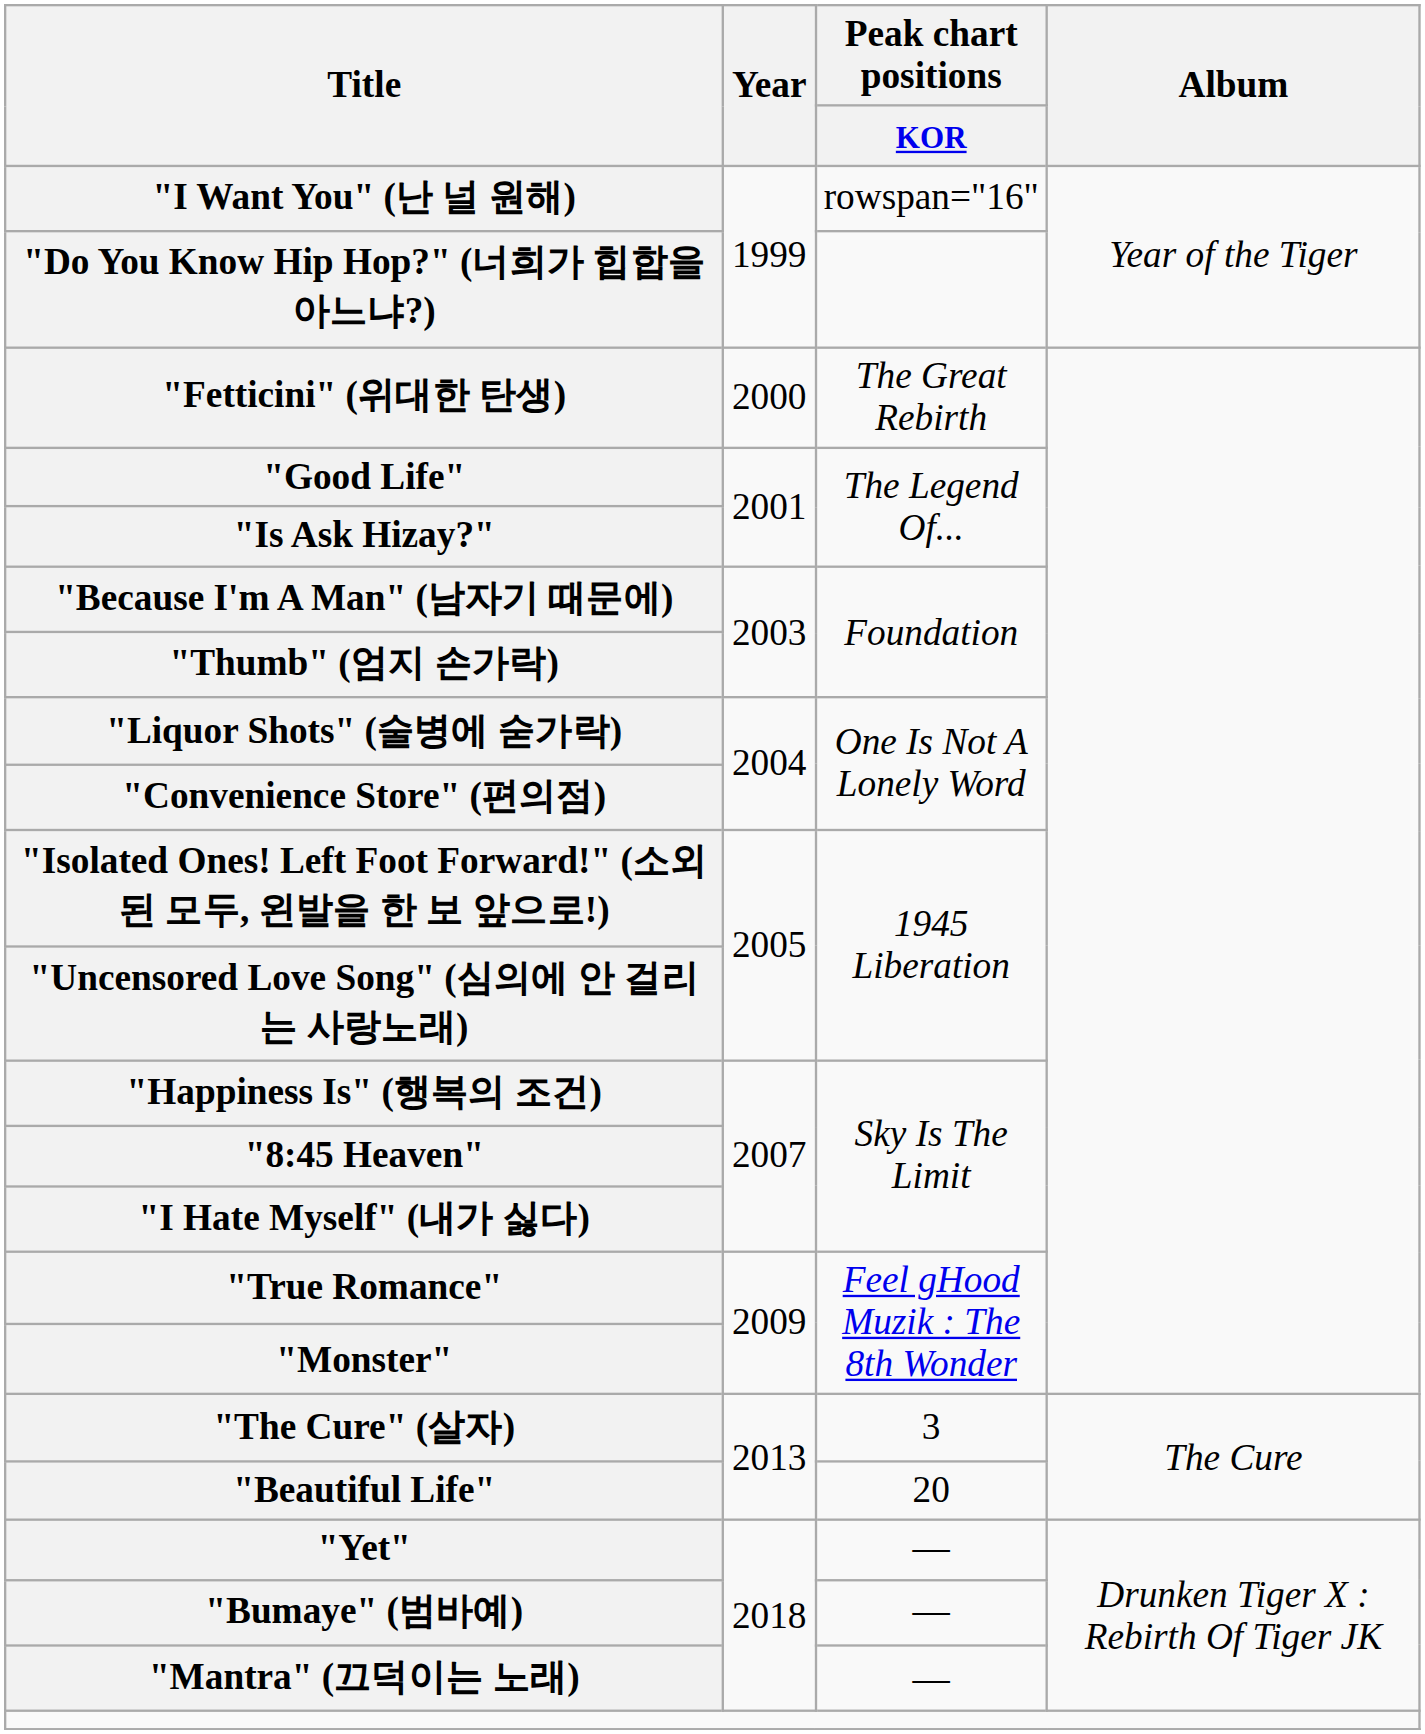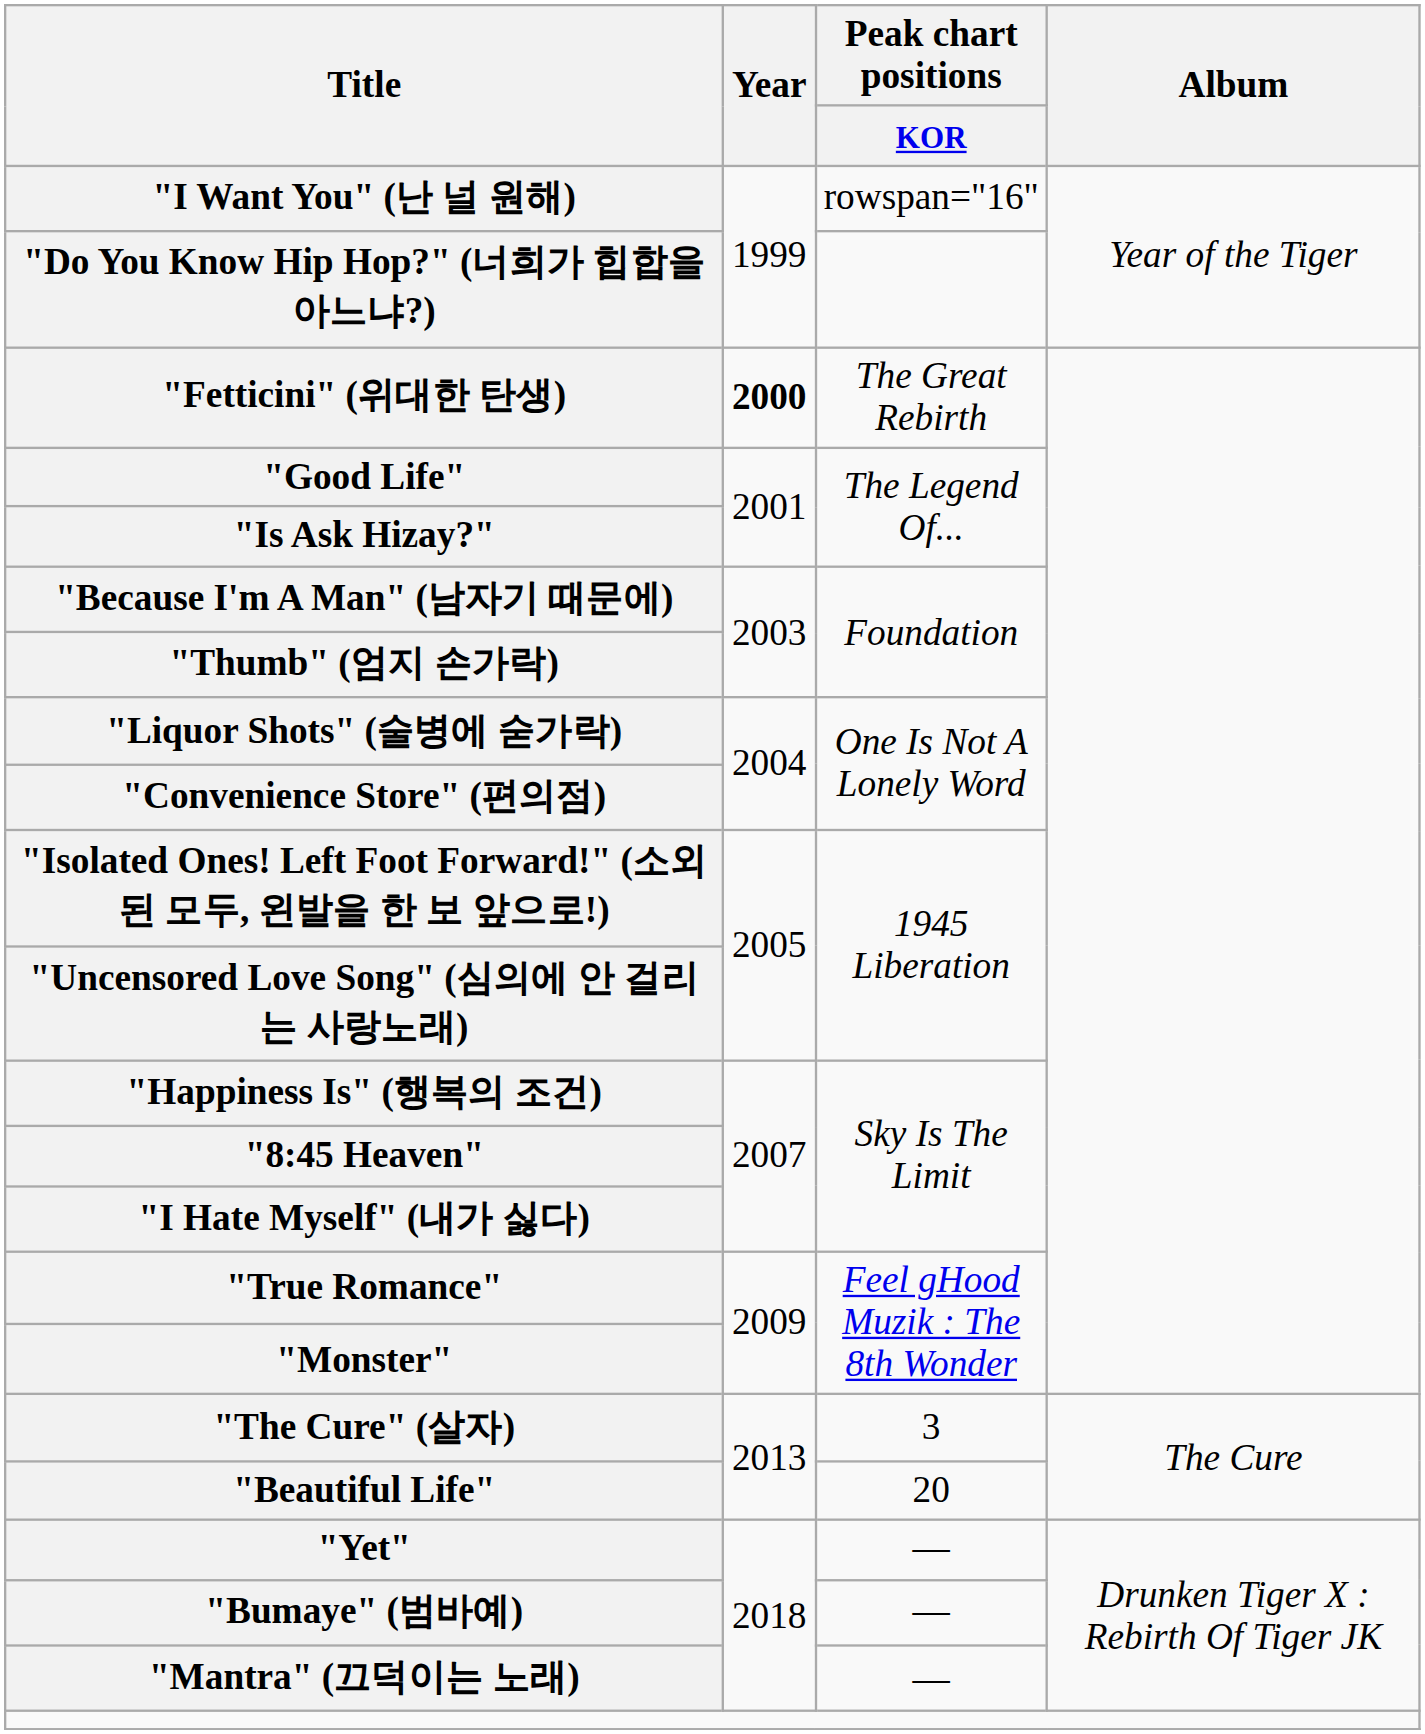(769, 396) normal -> (769, 396) bold
